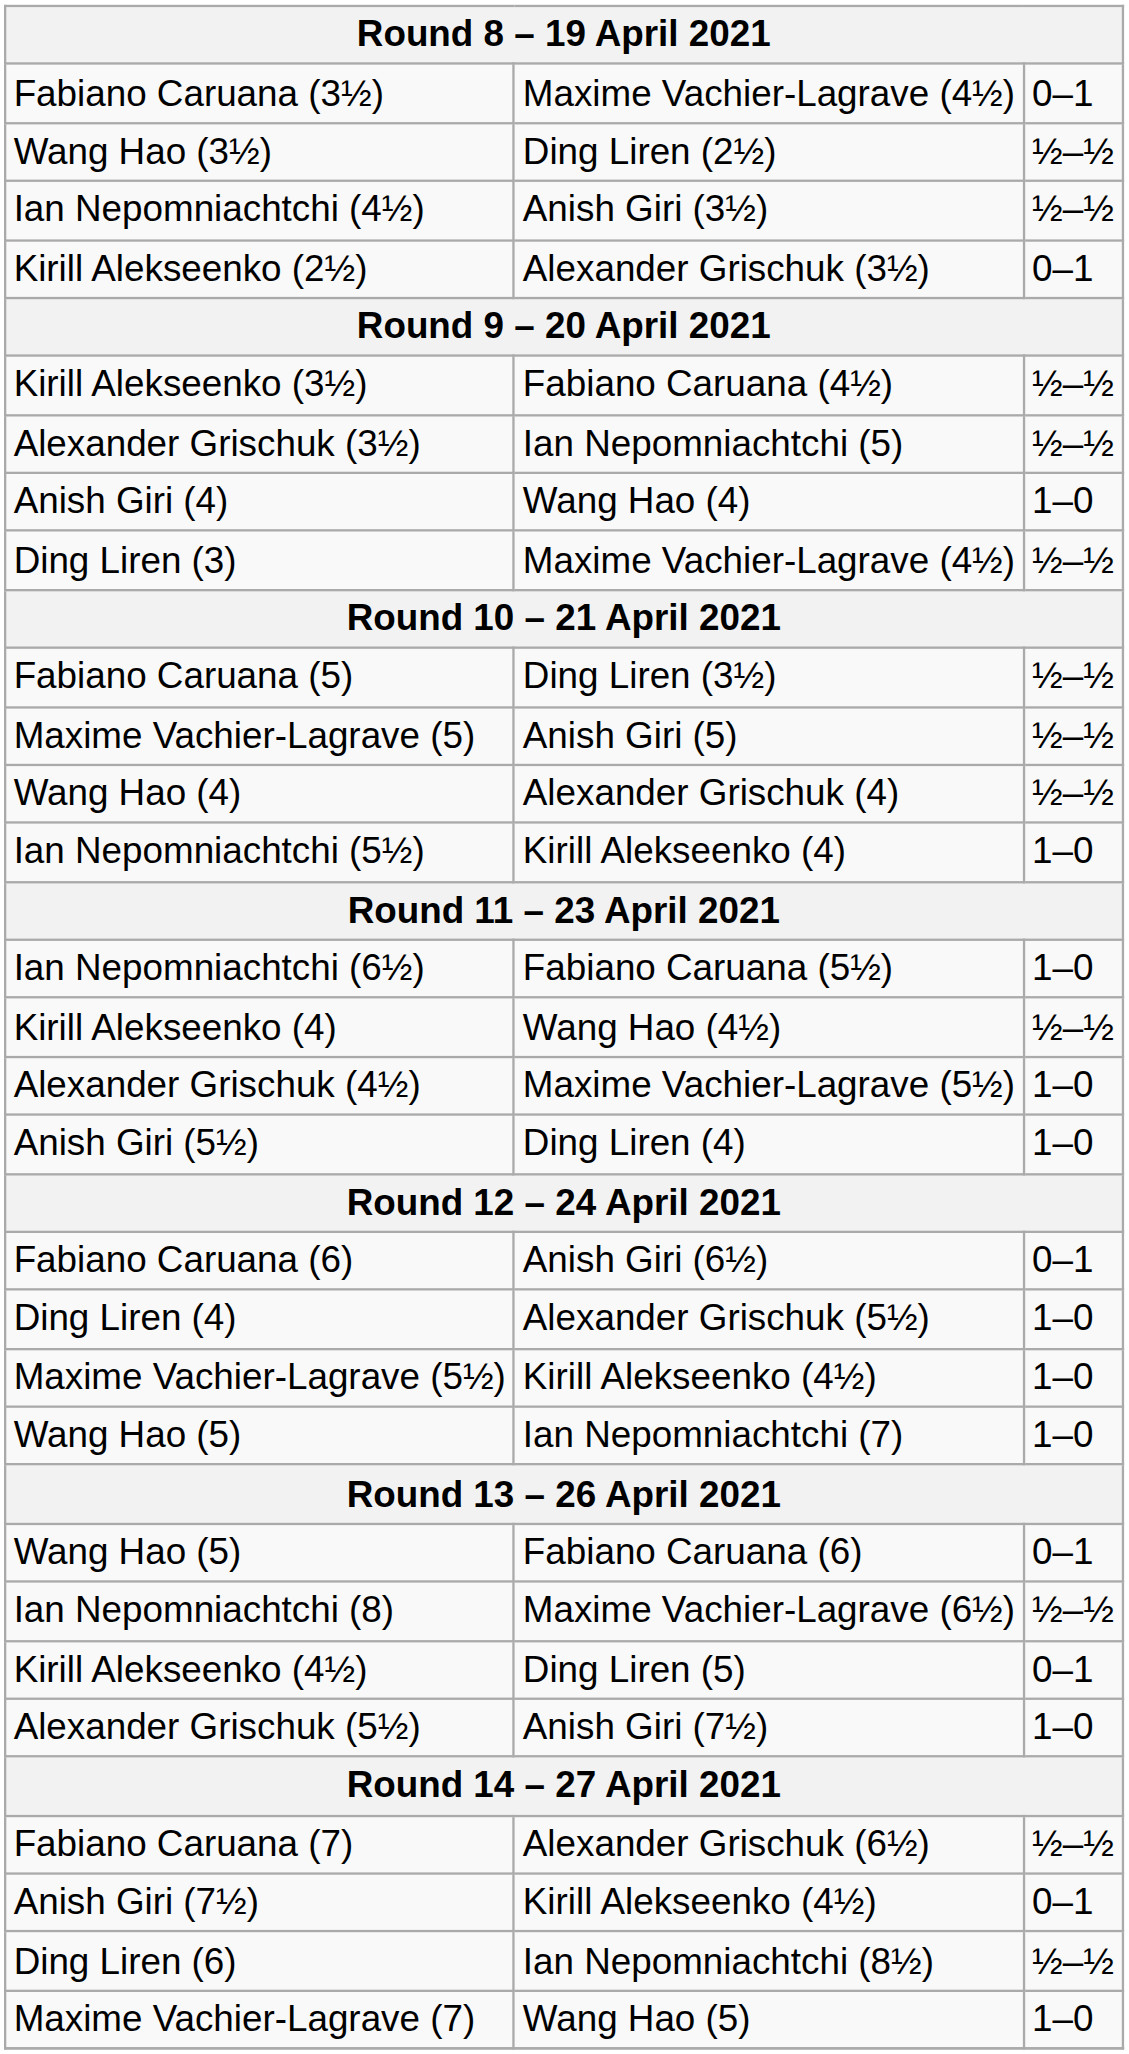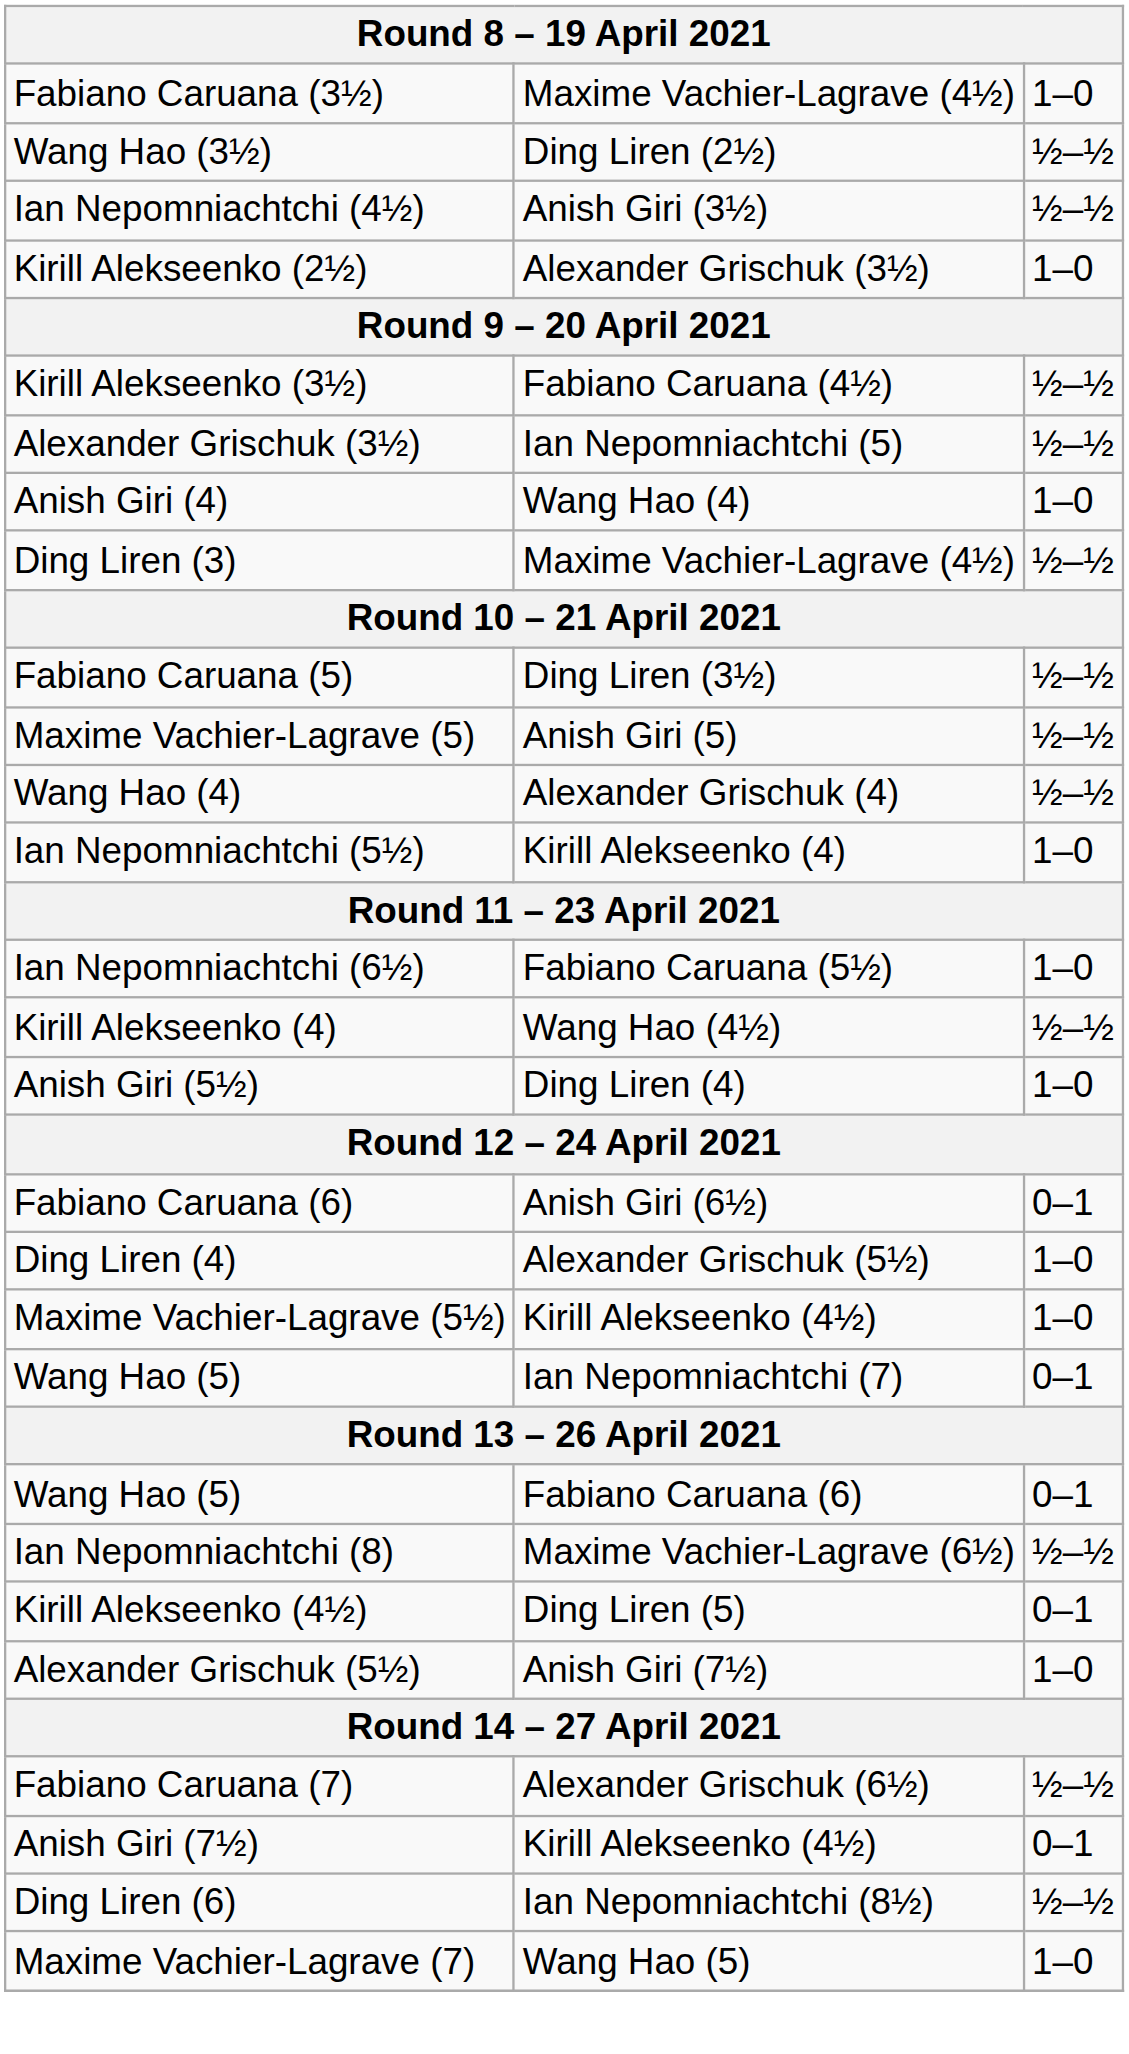(1063, 92) 0–1 -> (1063, 92) 1–0
(1063, 267) 0–1 -> (1063, 267) 1–0
- row: (217, 1085)
(1063, 1435) 1–0 -> (1063, 1376) 0–1
